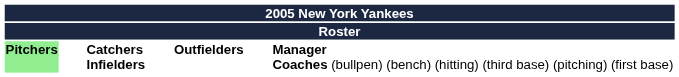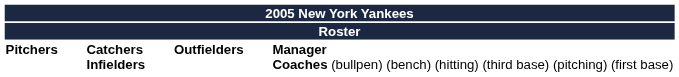(32, 50) lightgreen background -> (32, 50) no background
